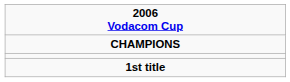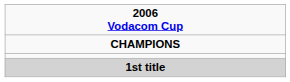(145, 67) no background -> (145, 67) lightgrey background
